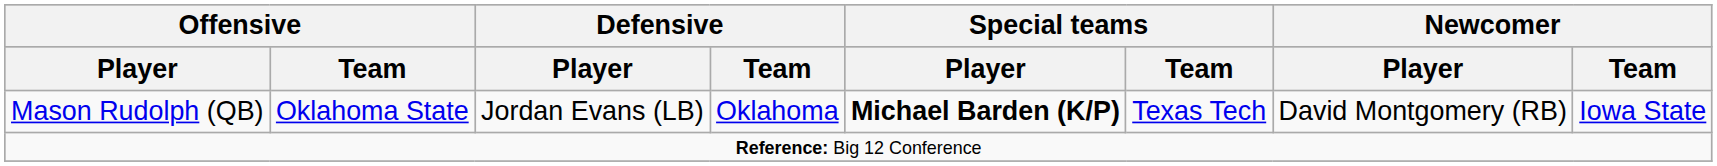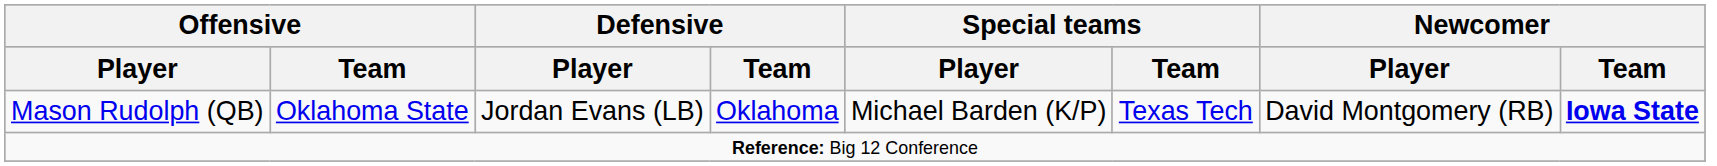(985, 111) bold -> (979, 111) normal
(1643, 111) normal -> (1632, 111) bold
